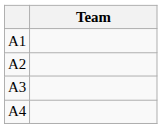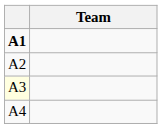(17, 40) normal -> (17, 40) bold
(17, 87) no background -> (17, 87) lightyellow background
